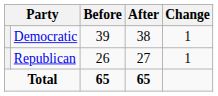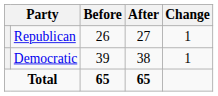rows swapped: (46, 36) <-> (45, 58)
